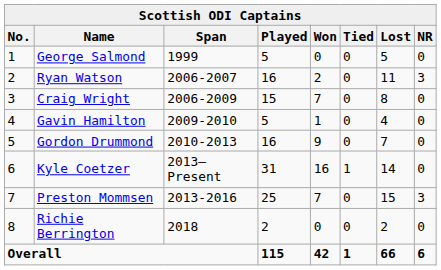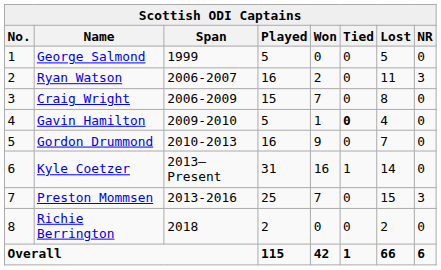(347, 120) normal -> (347, 120) bold
